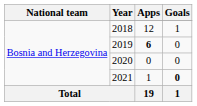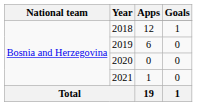(149, 45) bold -> (149, 45) normal
(177, 77) bold -> (177, 77) normal
